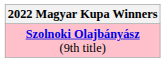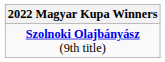(83, 40) pink background -> (83, 40) no background
